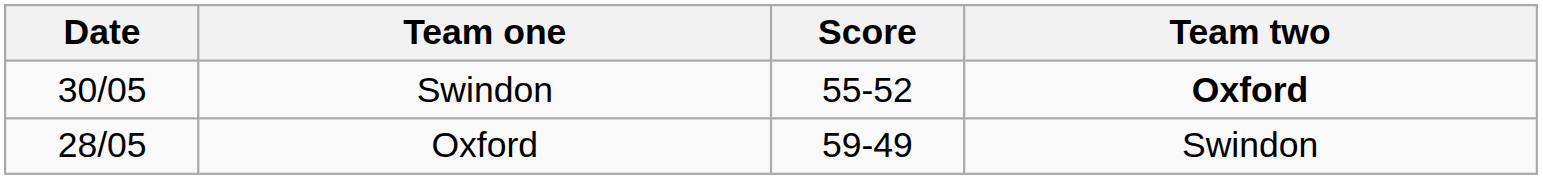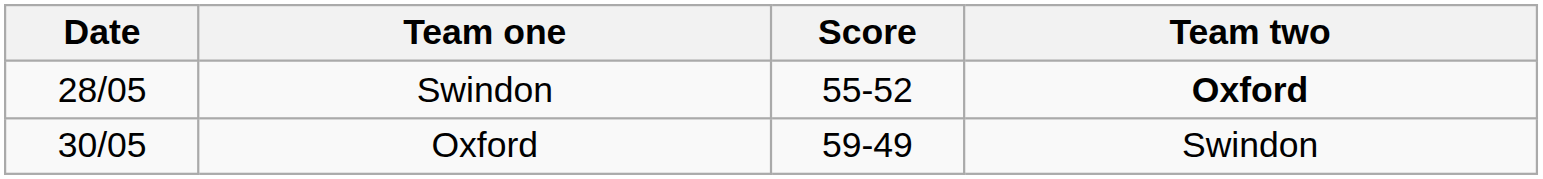(102, 88) 30/05 -> (102, 88) 28/05
(102, 145) 28/05 -> (102, 145) 30/05
